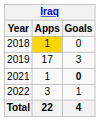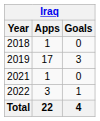(47, 44) gold background -> (47, 44) no background
(78, 76) bold -> (78, 76) normal
